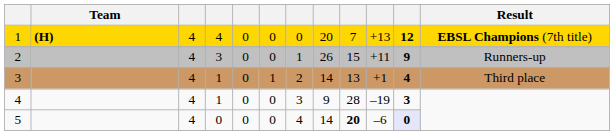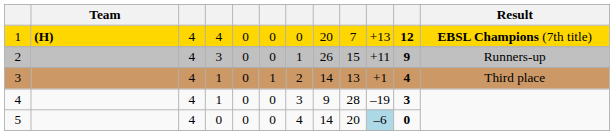(353, 120) bold -> (353, 120) normal
(380, 120) no background -> (380, 120) lightblue background
(407, 120) lavender background -> (407, 120) no background
